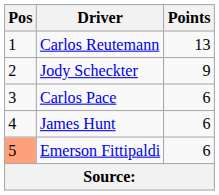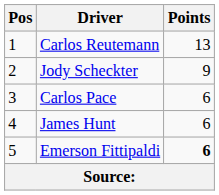(12, 150) lightsalmon background -> (12, 150) no background
(207, 150) normal -> (207, 150) bold
